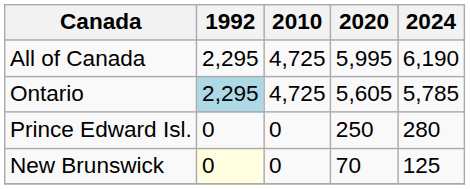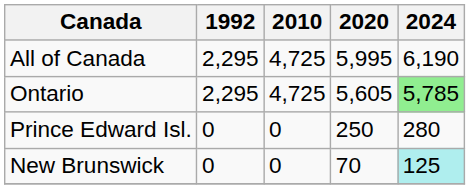(230, 93) lightblue background -> (230, 93) no background
(431, 93) no background -> (431, 93) lightgreen background
(208, 165) lightyellow background -> (208, 165) no background
(422, 165) no background -> (422, 165) paleturquoise background
